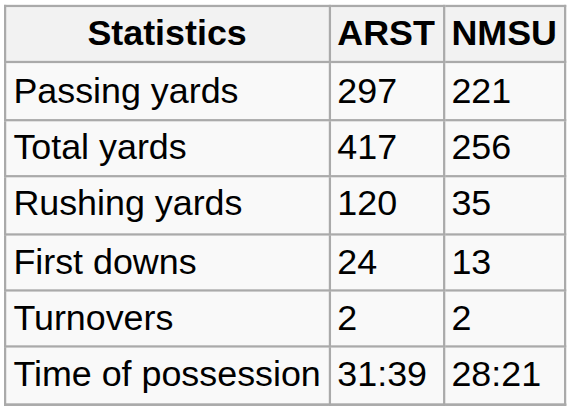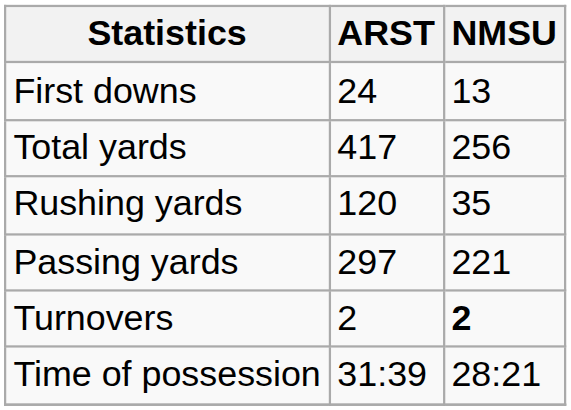rows swapped: (105, 261) <-> (126, 90)
(461, 317) normal -> (461, 317) bold
